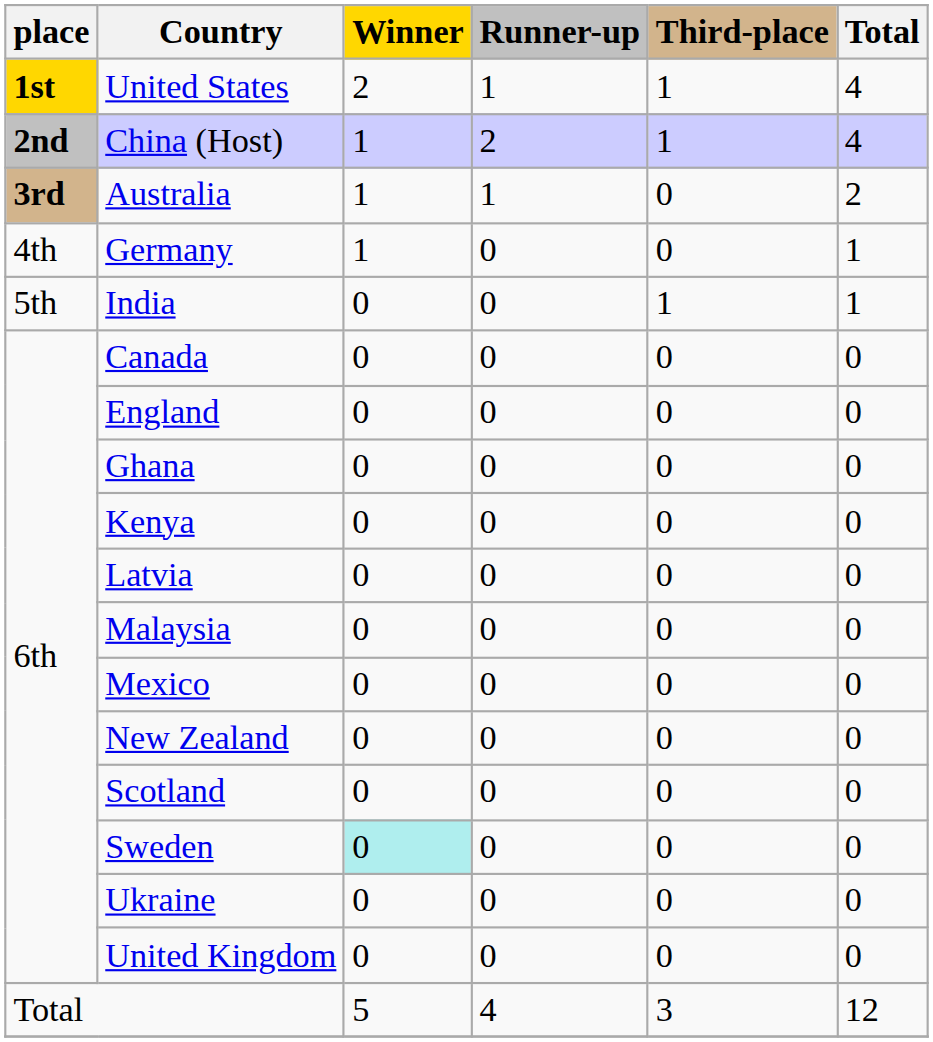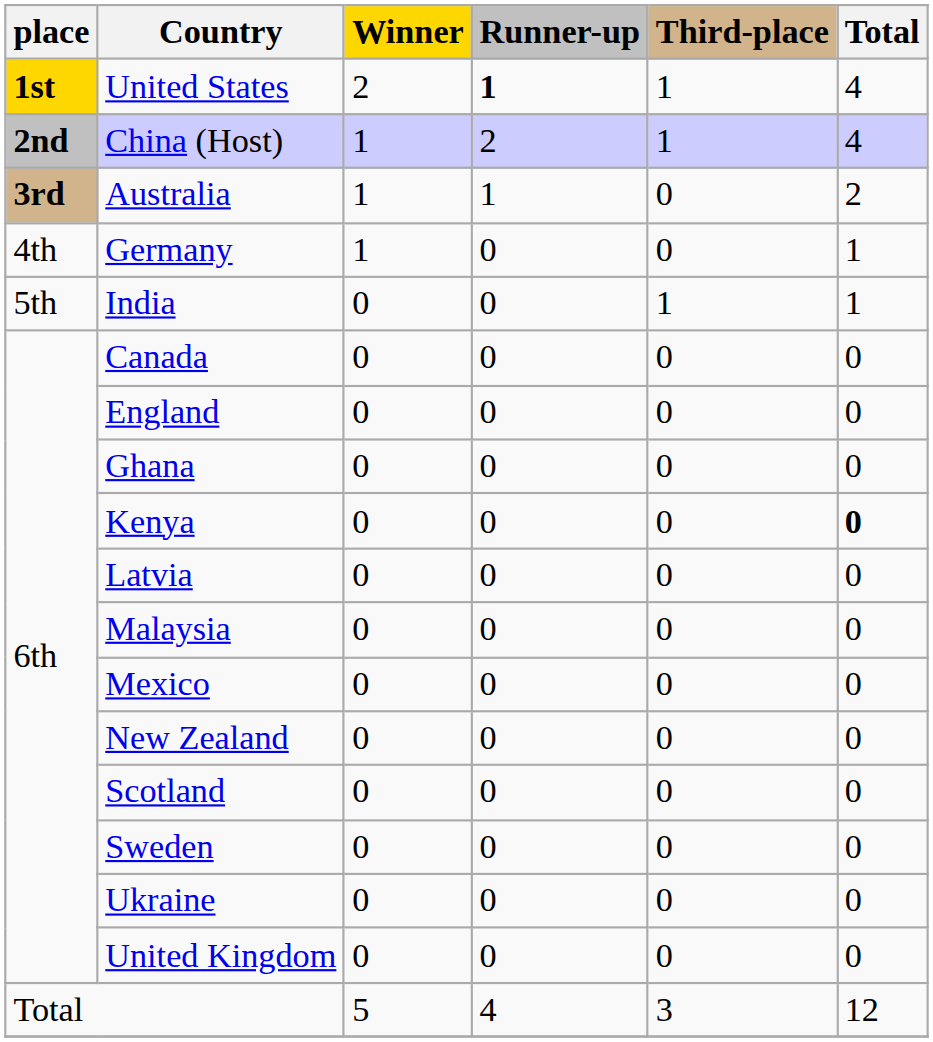(488, 85) normal -> (488, 85) bold
(853, 520) normal -> (853, 520) bold
(361, 846) paleturquoise background -> (361, 846) no background
